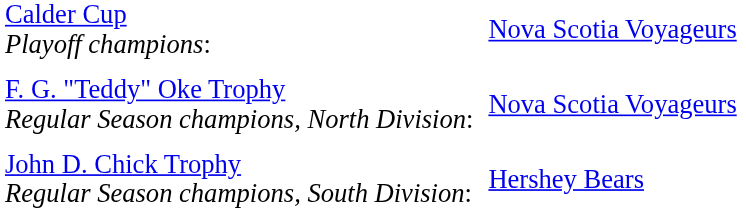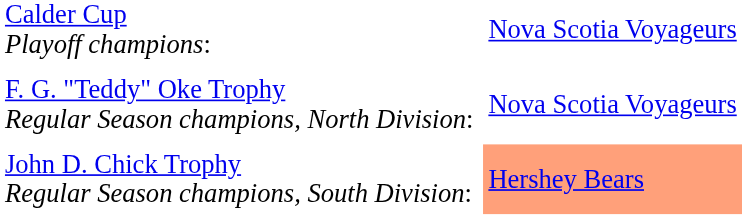(566, 178) no background -> (566, 178) lightsalmon background
